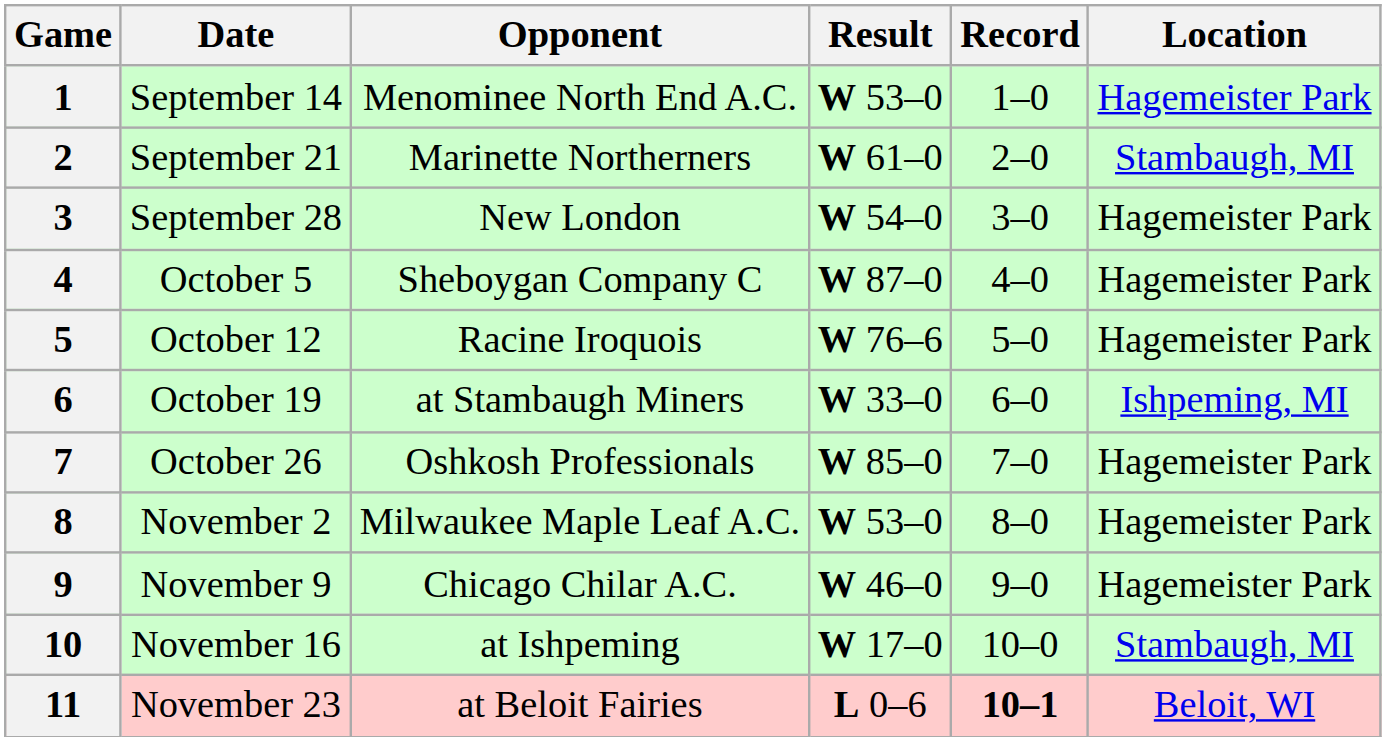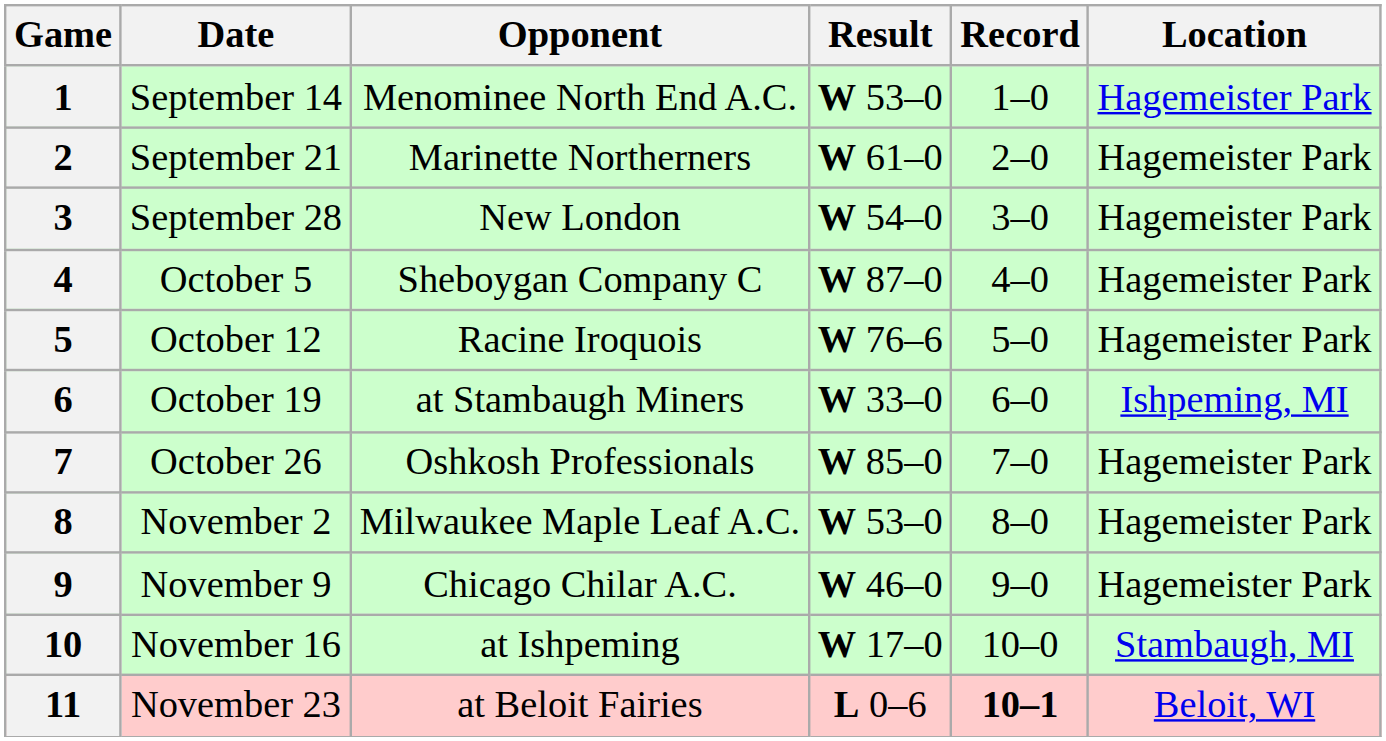(1235, 156) Stambaugh, MI -> (1235, 156) Hagemeister Park
